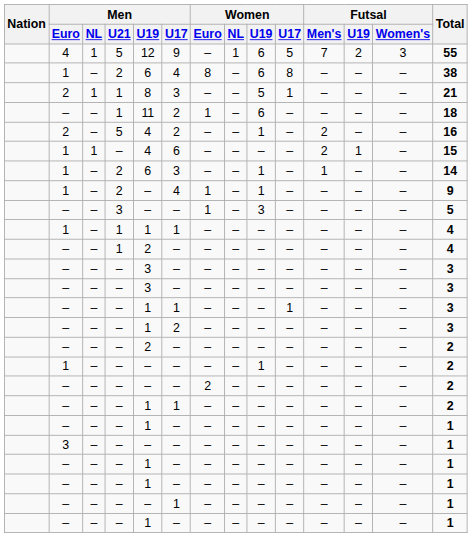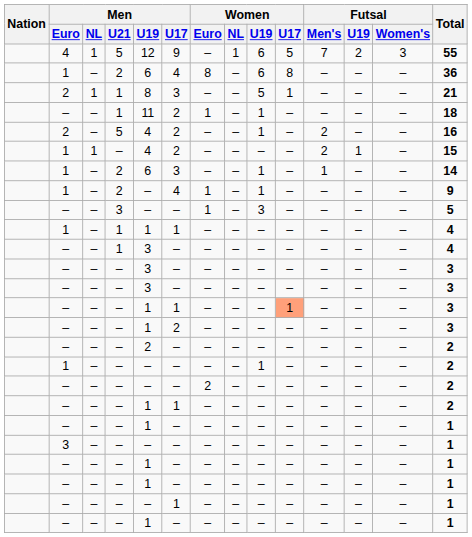(450, 73) 38 -> (450, 73) 36
(261, 112) 6 -> (261, 112) 1
(176, 152) 6 -> (176, 152) 2
(148, 249) 2 -> (148, 249) 3
(290, 308) no background -> (290, 308) lightsalmon background
